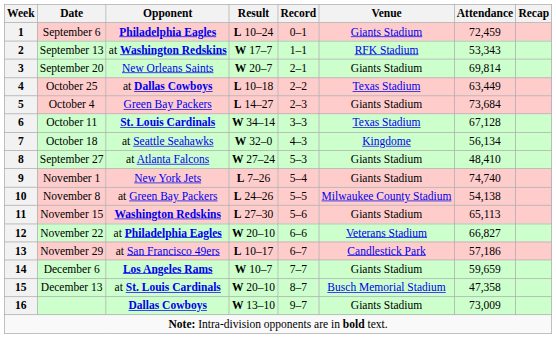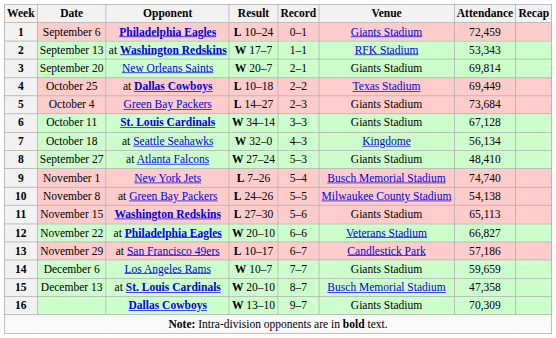(485, 86) 63,449 -> (485, 86) 69,449
(387, 123) Texas Stadium -> (387, 123) Giants Stadium
(387, 178) Giants Stadium -> (387, 178) Busch Memorial Stadium
(168, 269) bold -> (168, 269) normal
(485, 305) 73,009 -> (485, 305) 70,309
